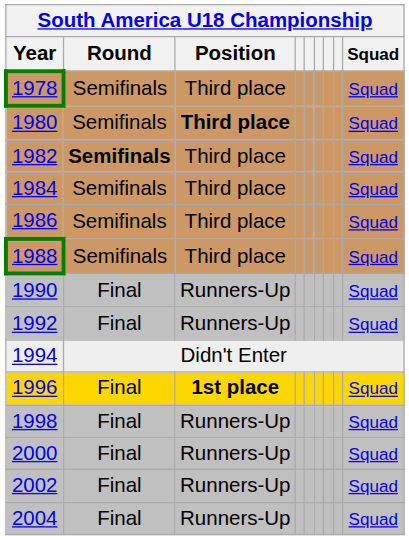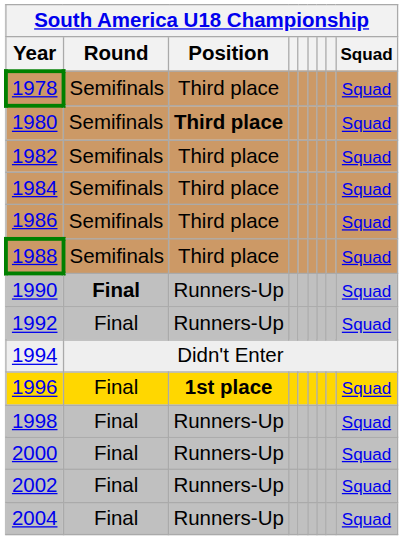(119, 155) bold -> (116, 155) normal
(119, 290) normal -> (116, 290) bold
